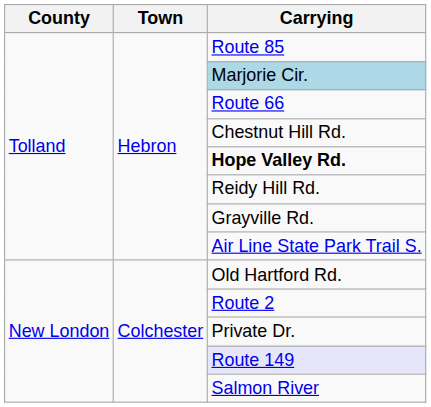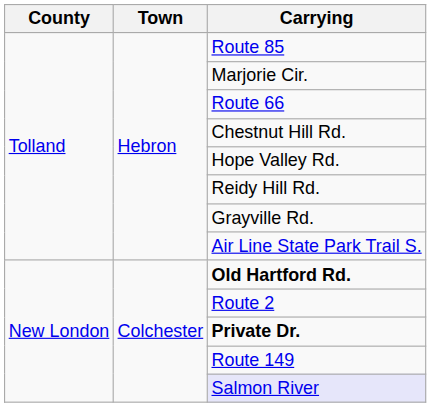(260, 75) lightblue background -> (260, 75) no background
(279, 160) bold -> (276, 160) normal
(277, 274) normal -> (281, 274) bold
(253, 331) normal -> (256, 331) bold
(253, 359) lavender background -> (253, 359) no background
(265, 388) no background -> (265, 388) lavender background
